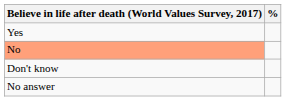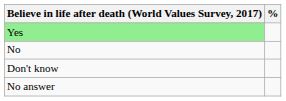(15, 32) no background -> (15, 32) lightgreen background
(14, 50) lightsalmon background -> (14, 50) no background
